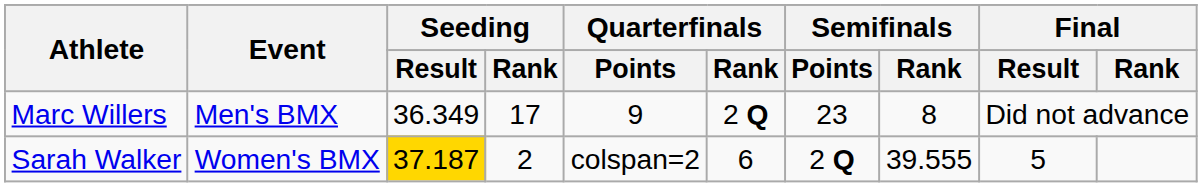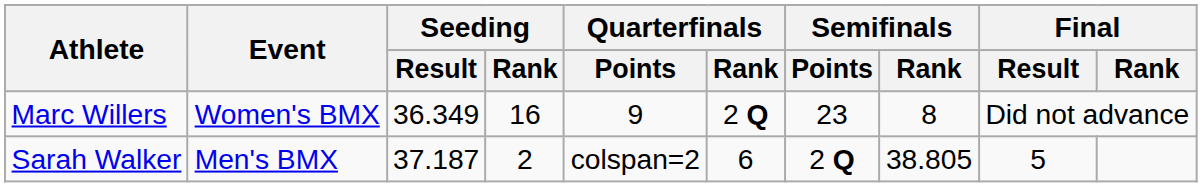(266, 114) Men's BMX -> (287, 114) Women's BMX
(525, 114) 17 -> (525, 114) 16
(287, 159) Women's BMX -> (266, 159) Men's BMX
(436, 159) gold background -> (436, 159) no background
(929, 159) 39.555 -> (929, 159) 38.805
